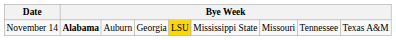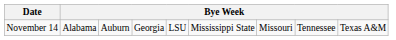(81, 27) bold -> (79, 27) normal
(180, 27) gold background -> (177, 27) no background
